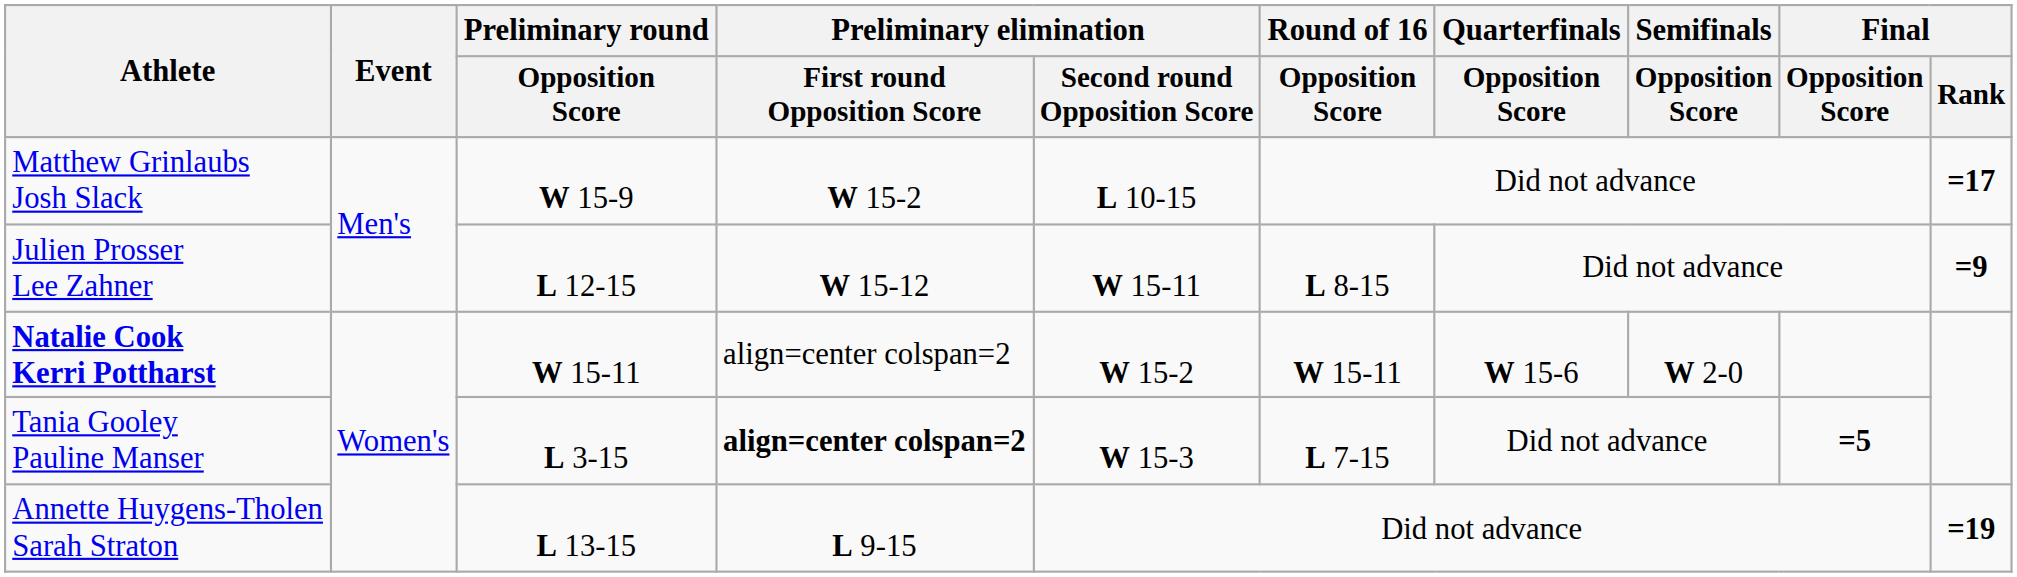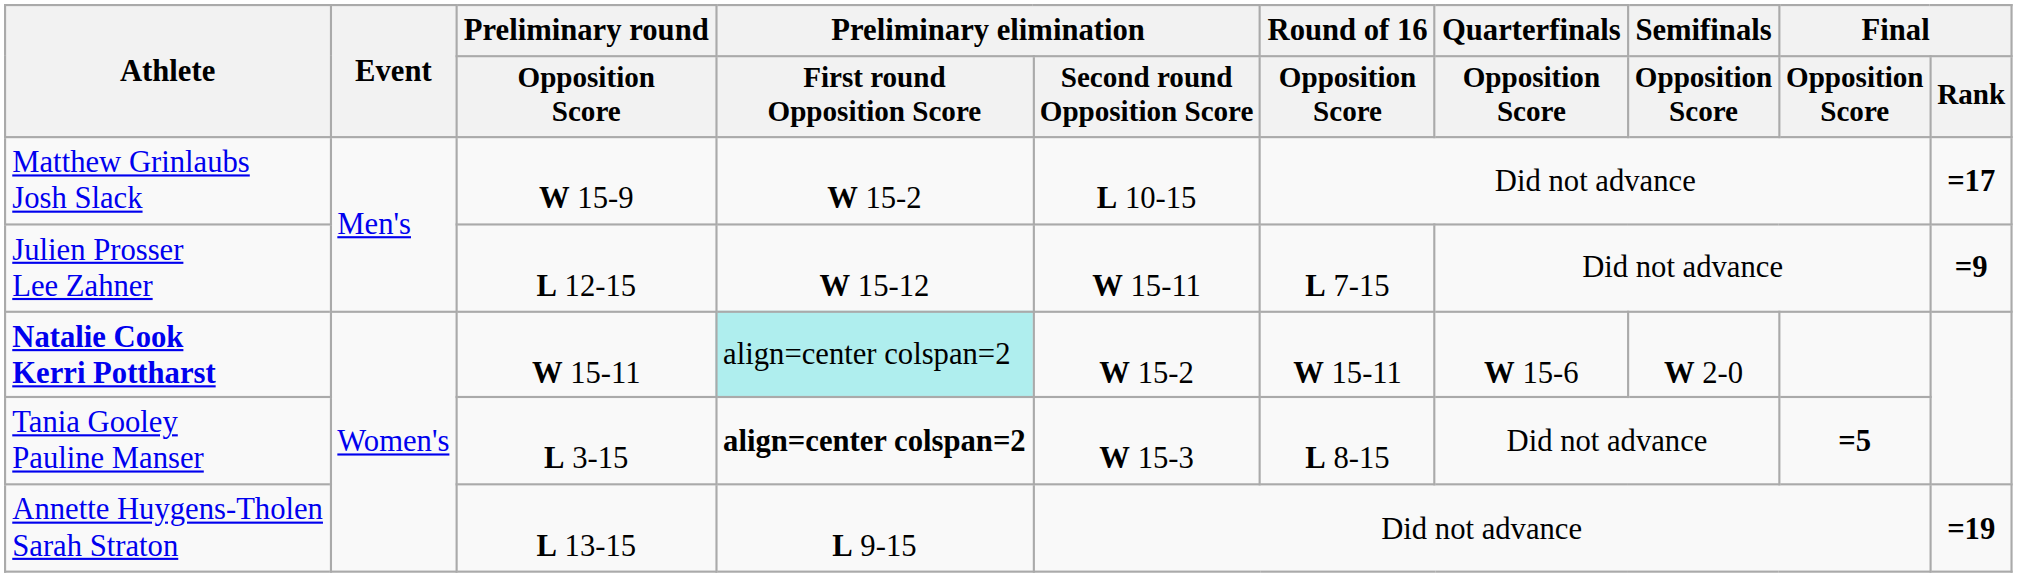(1348, 285) L 8-15 -> (1348, 285) L 7-15
(867, 354) no background -> (867, 354) paleturquoise background
(1348, 459) L 7-15 -> (1348, 459) L 8-15
